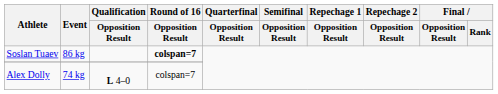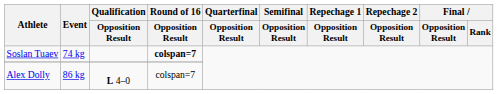(74, 54) 86 kg -> (74, 54) 74 kg
(74, 76) 74 kg -> (74, 76) 86 kg
